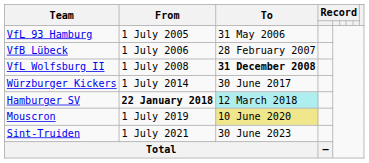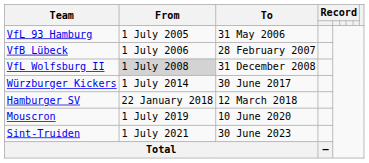(155, 67) no background -> (155, 67) lightgrey background
(267, 67) bold -> (267, 67) normal
(167, 100) bold -> (167, 100) normal
(258, 100) paleturquoise background -> (258, 100) no background
(255, 117) khaki background -> (255, 117) no background
